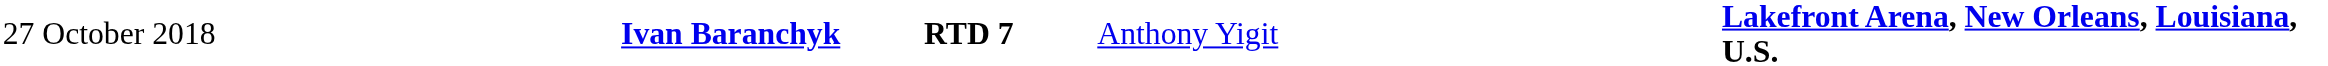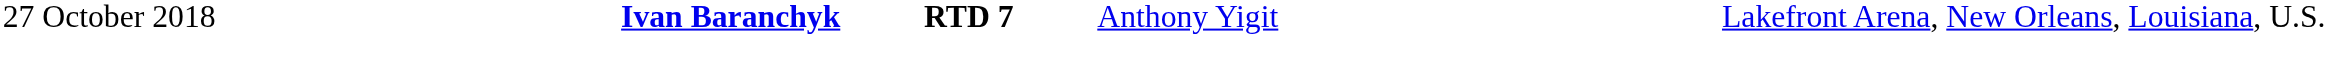(2010, 34) bold -> (2024, 16) normal
